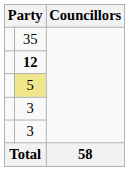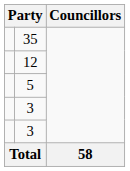(30, 62) bold -> (30, 62) normal
(30, 85) khaki background -> (30, 85) no background
